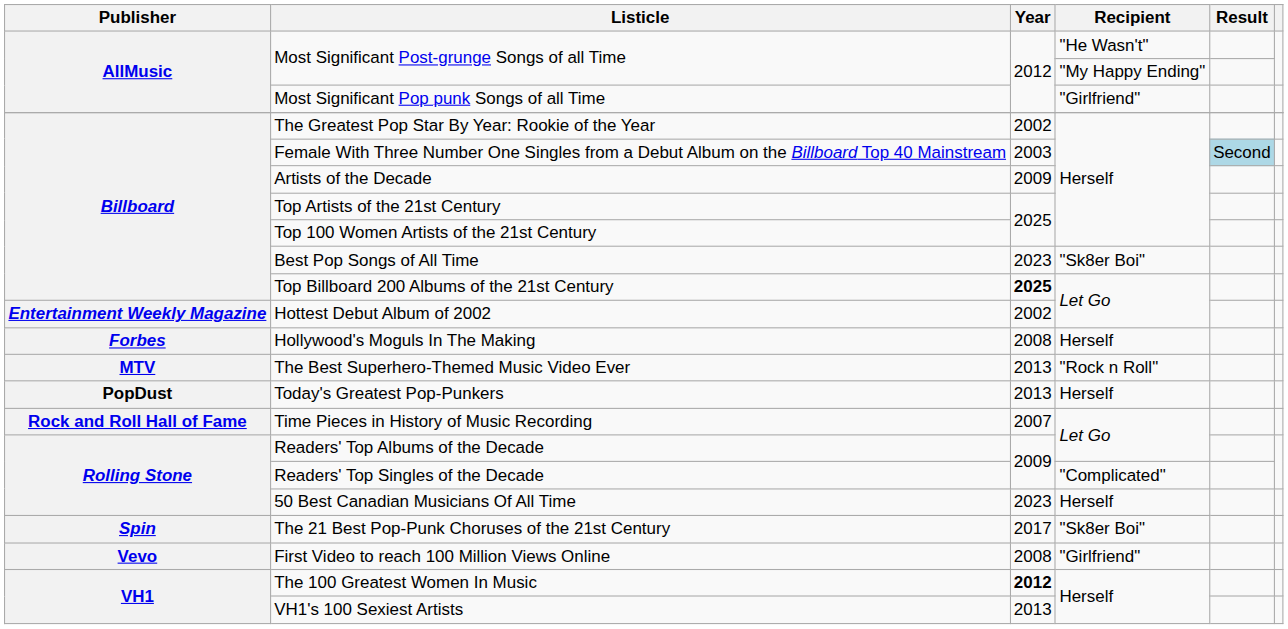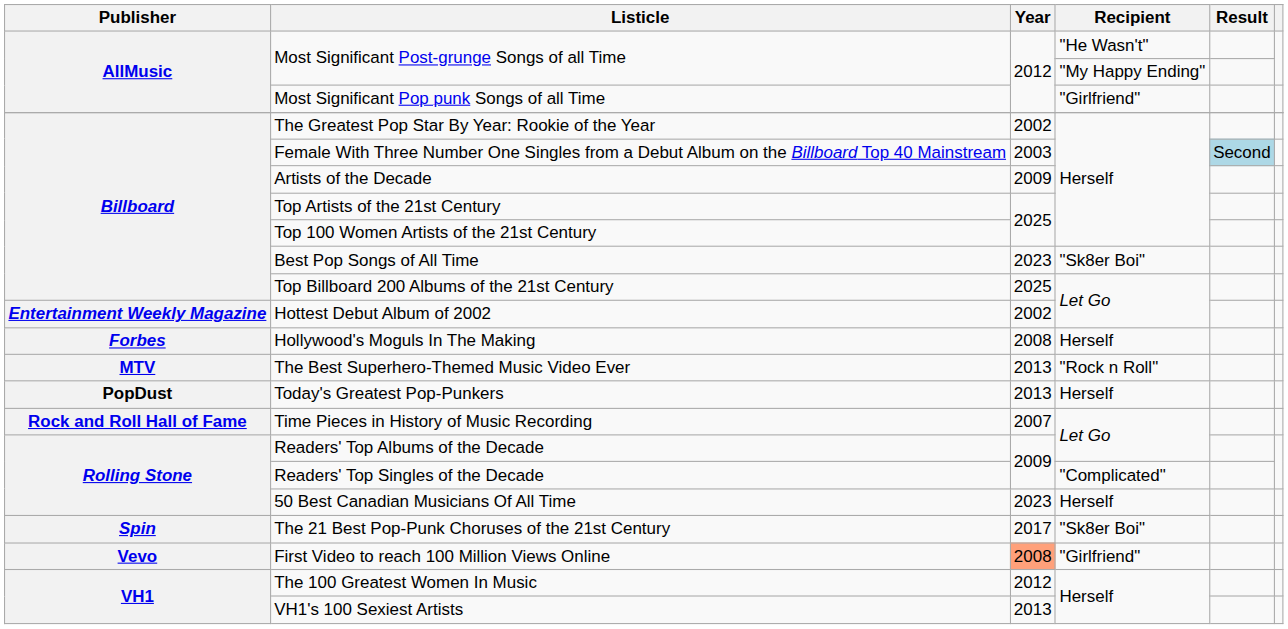(1033, 286) bold -> (1033, 286) normal
(1033, 555) no background -> (1033, 555) lightsalmon background
(1033, 582) bold -> (1033, 582) normal
